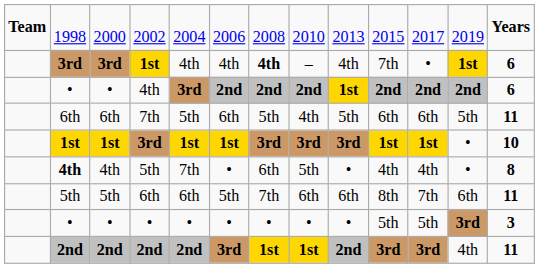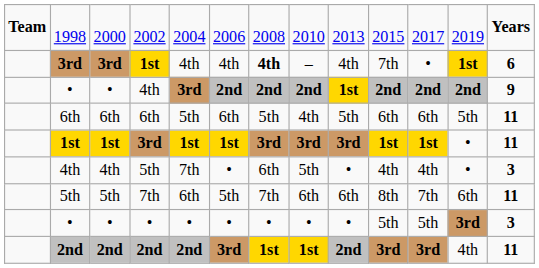(511, 90) 6 -> (511, 90) 9
(150, 117) 7th -> (150, 117) 6th
(511, 143) 10 -> (511, 143) 11
(70, 170) bold -> (70, 170) normal
(511, 170) 8 -> (511, 170) 3
(150, 196) 6th -> (150, 196) 7th
